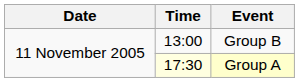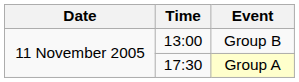(183, 65) lightyellow background -> (183, 65) no background
